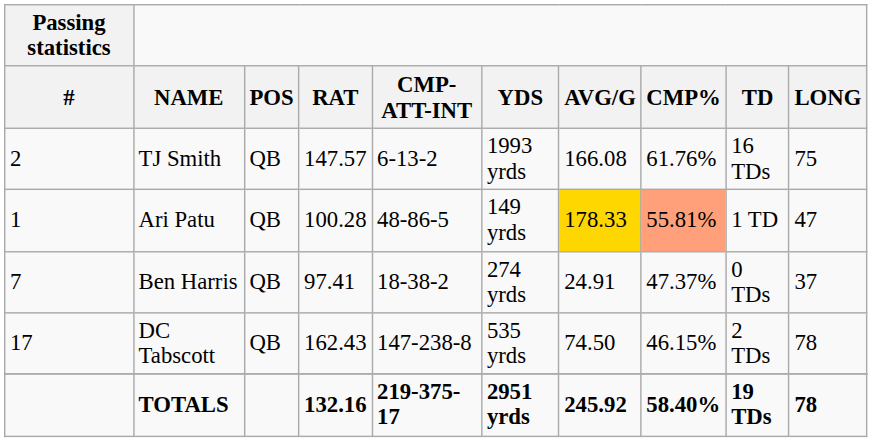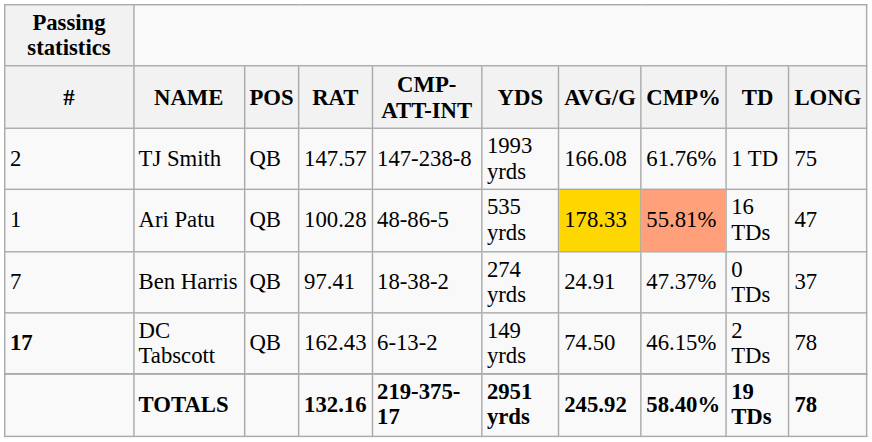(407, 158) 6-13-2 -> (424, 158) 147-238-8
(751, 158) 16 TDs -> (755, 158) 1 TD
(506, 220) 149 yrds -> (506, 220) 535 yrds
(755, 220) 1 TD -> (751, 220) 16 TDs
(21, 343) normal -> (21, 343) bold
(424, 343) 147-238-8 -> (407, 343) 6-13-2
(506, 343) 535 yrds -> (506, 343) 149 yrds
